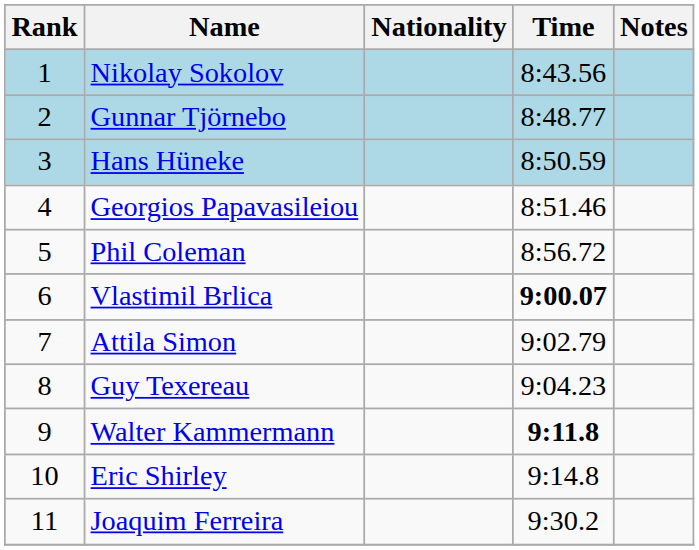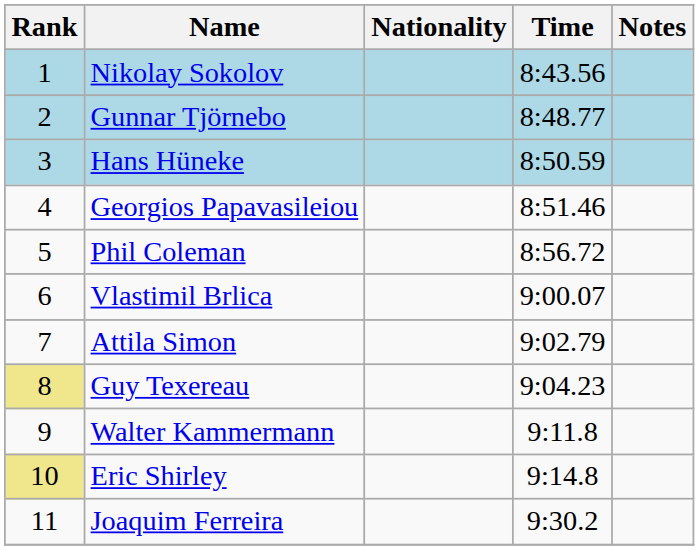(563, 296) bold -> (563, 296) normal
(44, 386) no background -> (44, 386) khaki background
(563, 431) bold -> (563, 431) normal
(44, 476) no background -> (44, 476) khaki background
